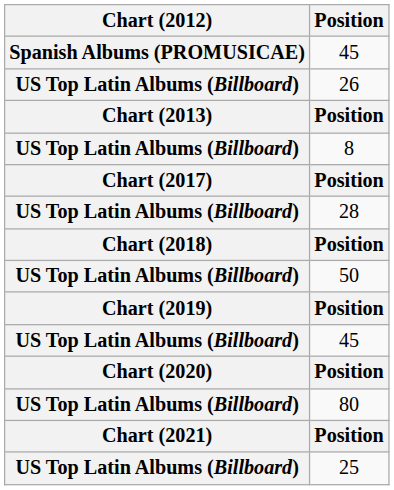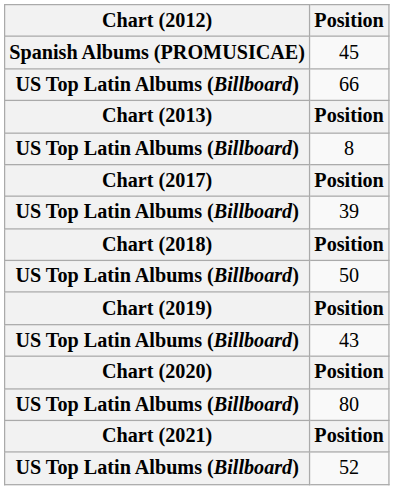(349, 84) 26 -> (349, 84) 66
(349, 212) 28 -> (349, 212) 39
(349, 340) 45 -> (349, 340) 43
(349, 468) 25 -> (349, 468) 52
